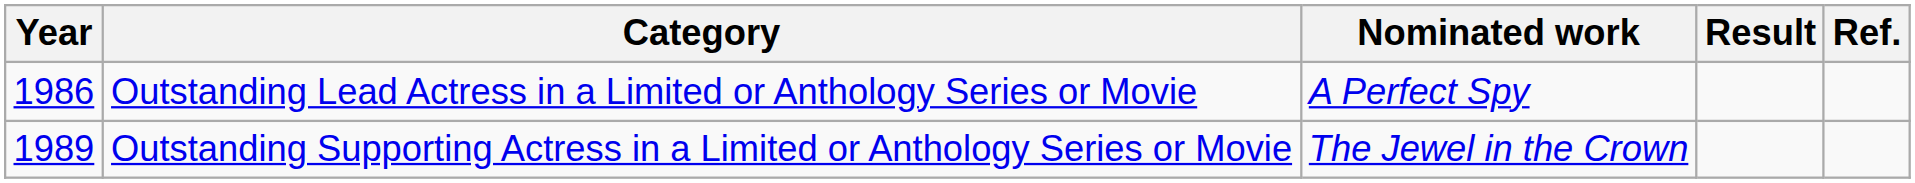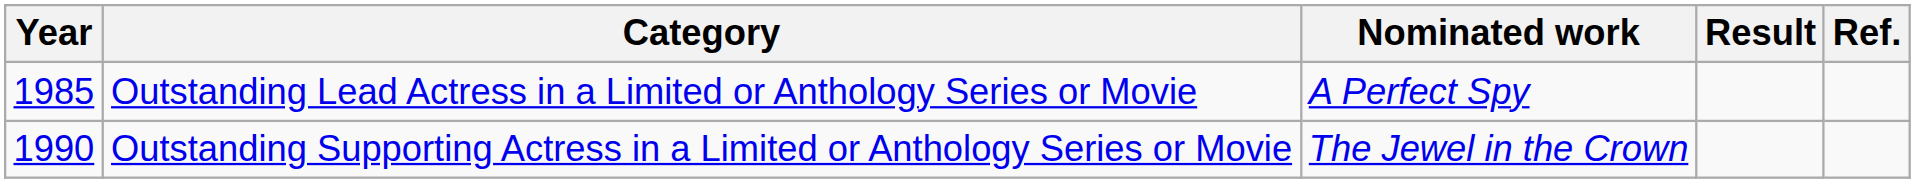(54, 90) 1986 -> (54, 90) 1985
(54, 148) 1989 -> (54, 148) 1990
